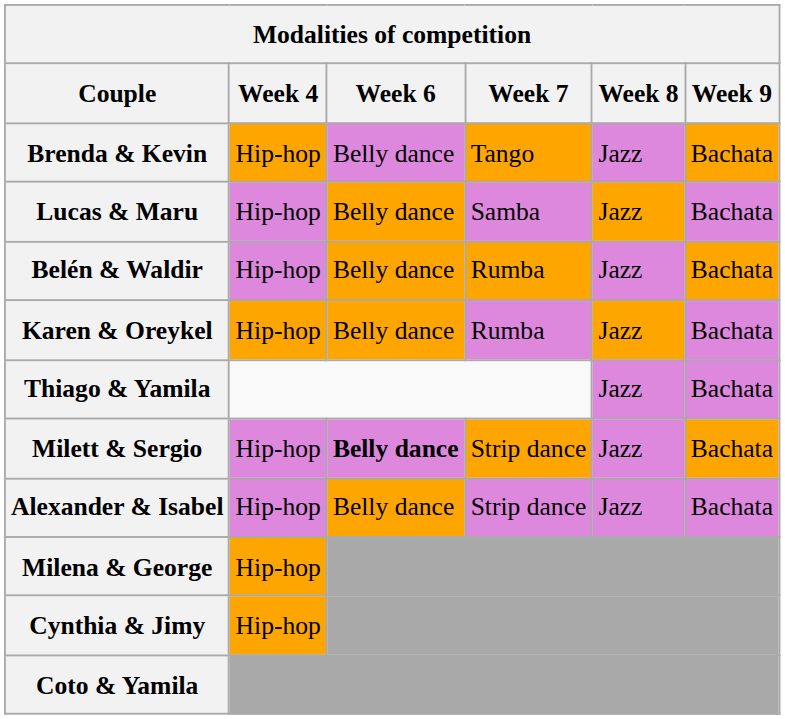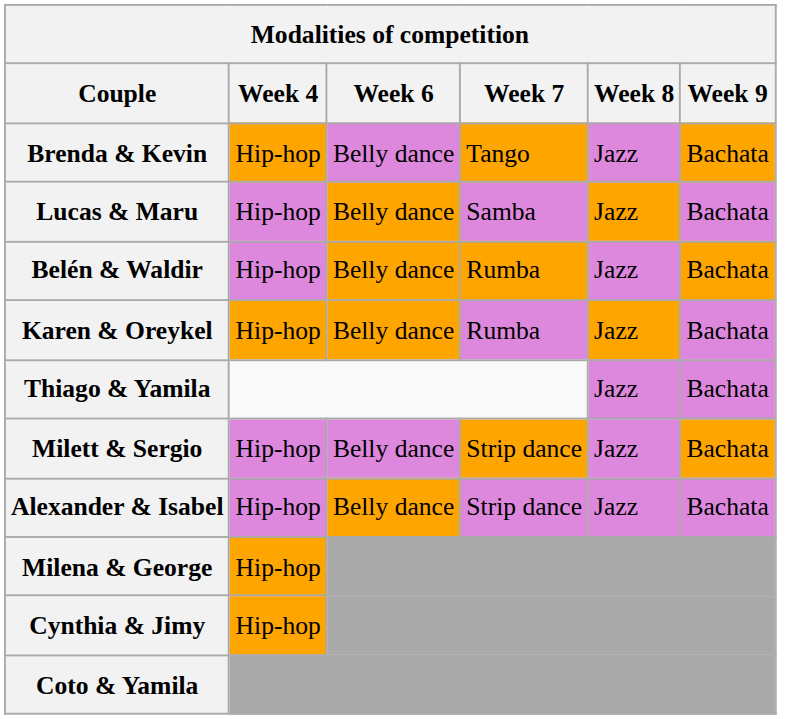(396, 448) bold -> (394, 448) normal
